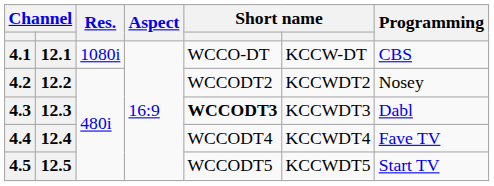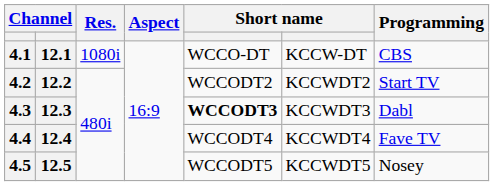(401, 82) Nosey -> (409, 82) Start TV
(409, 166) Start TV -> (401, 166) Nosey
